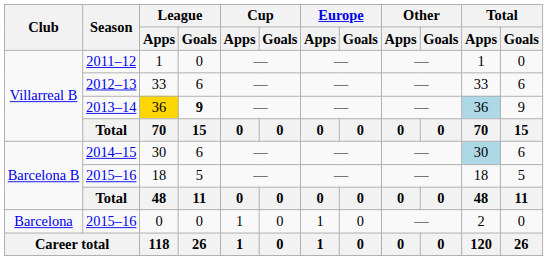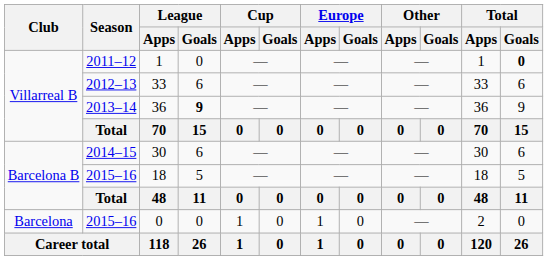(521, 61) normal -> (521, 61) bold
(159, 107) gold background -> (159, 107) no background
(481, 107) lightblue background -> (481, 107) no background
(481, 152) lightblue background -> (481, 152) no background
